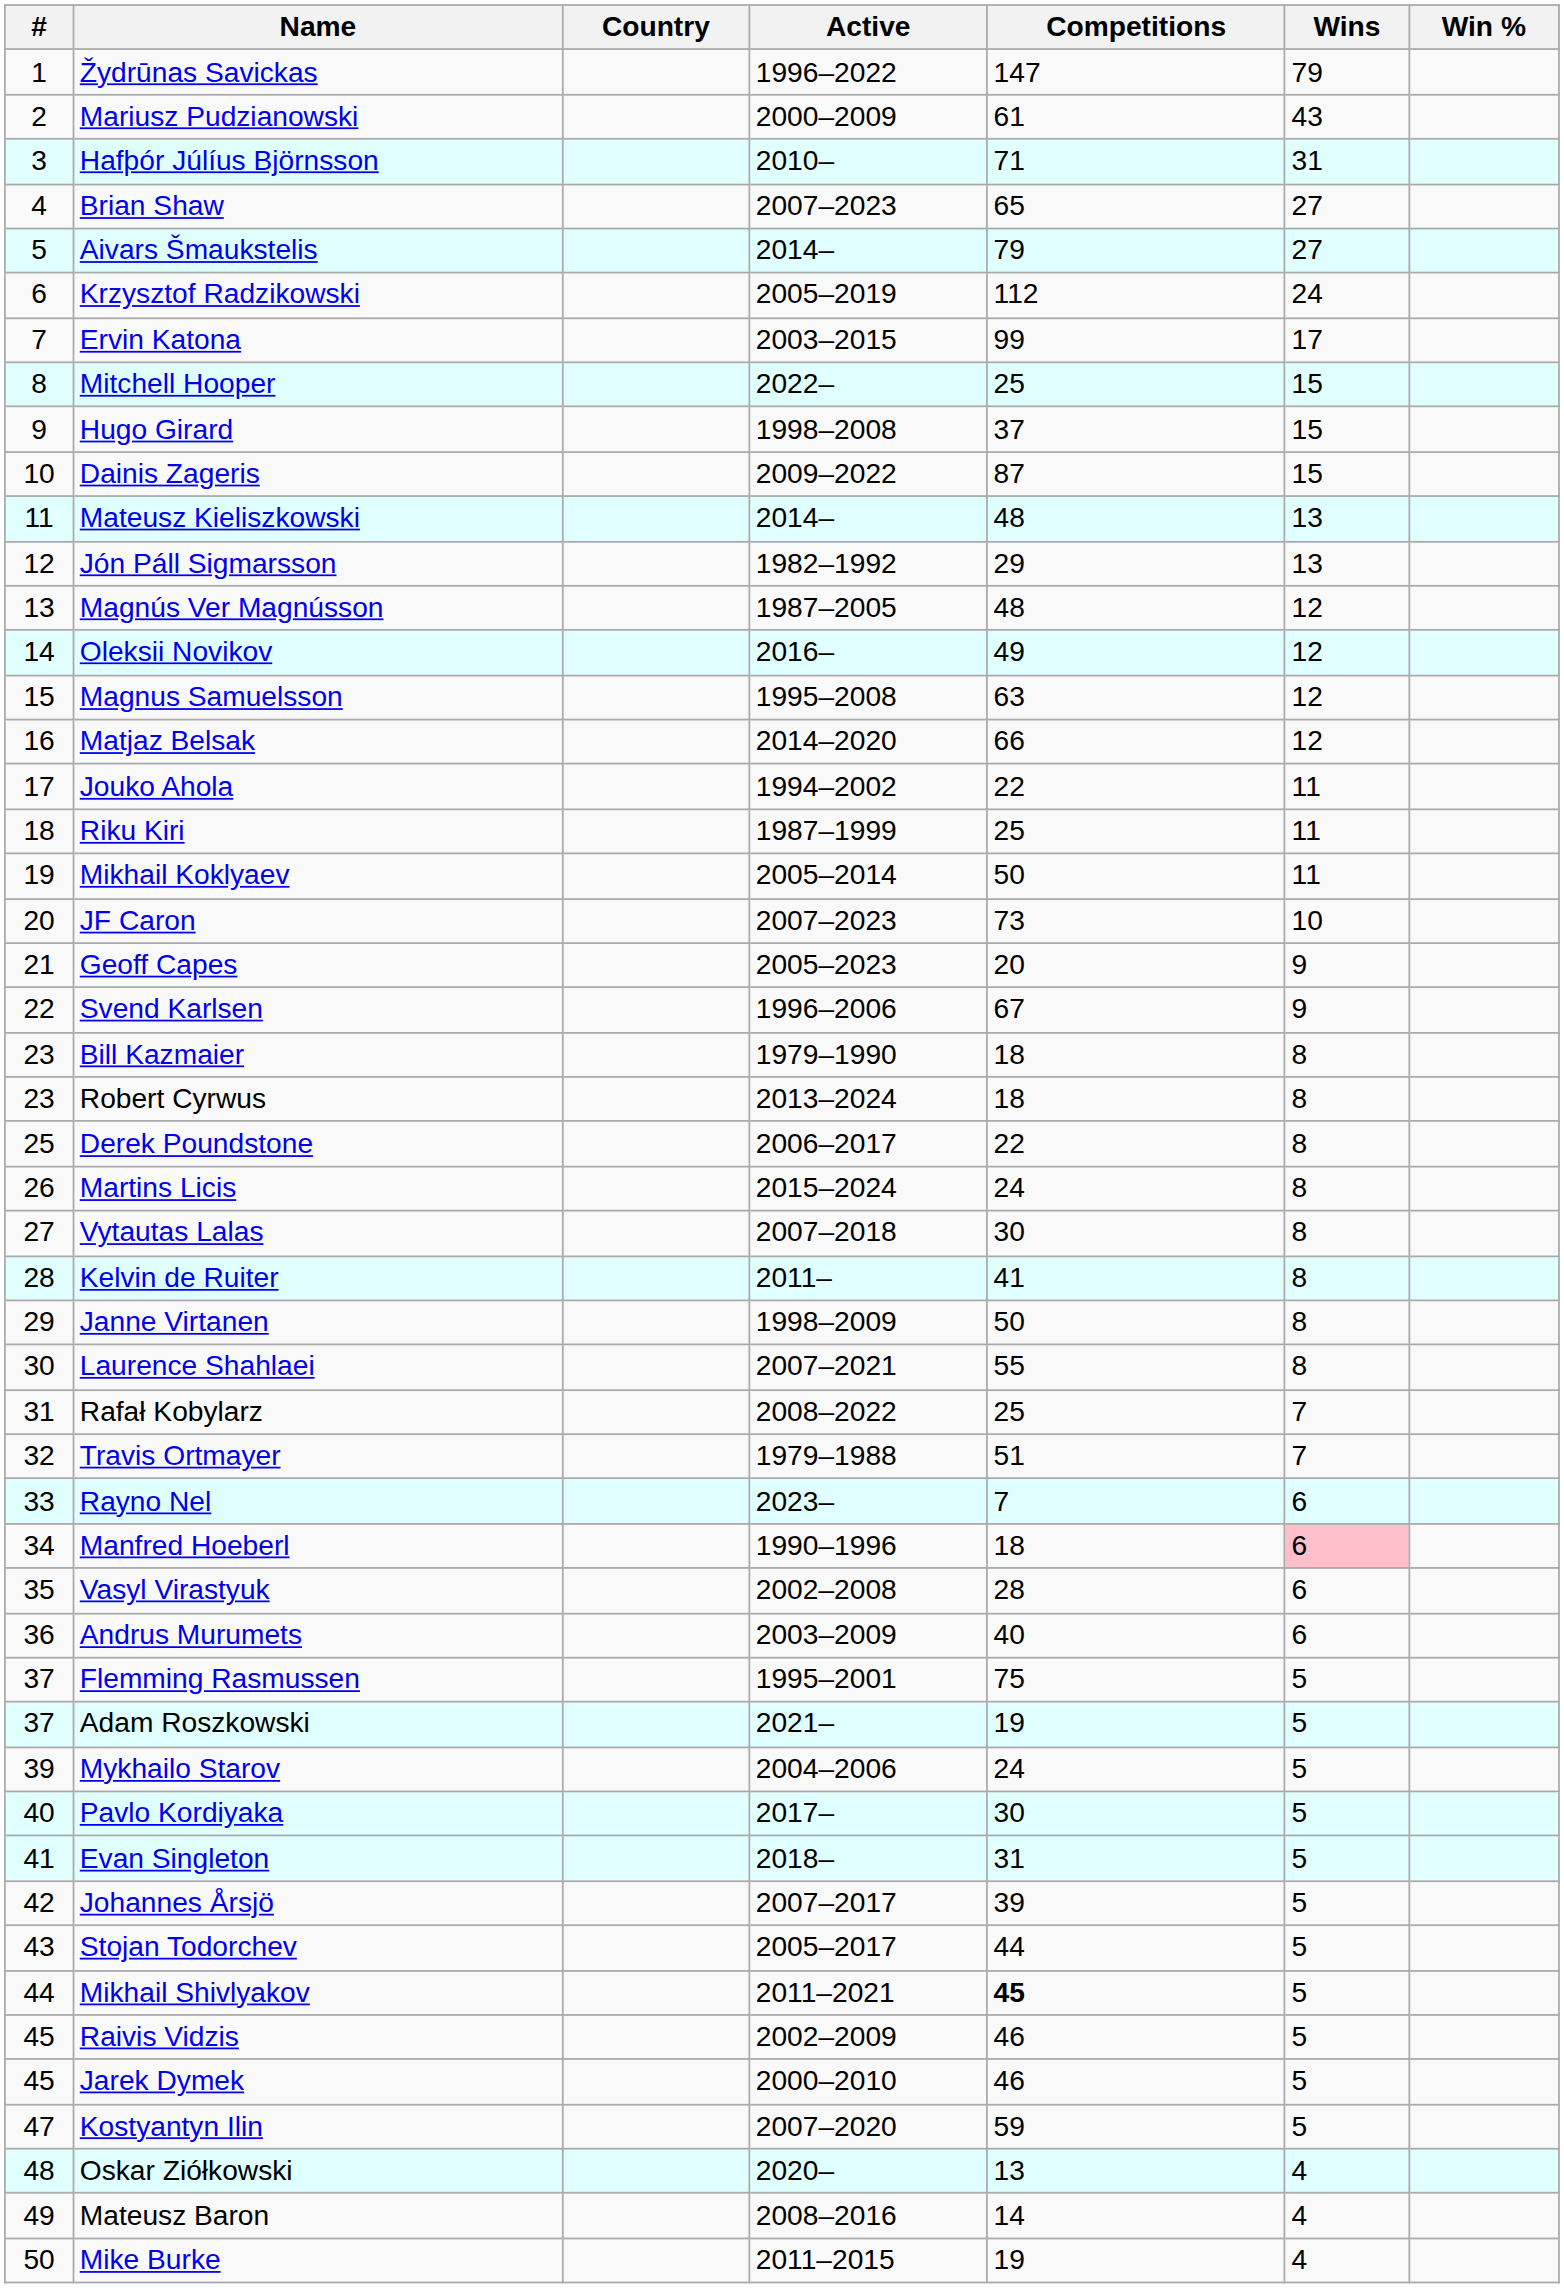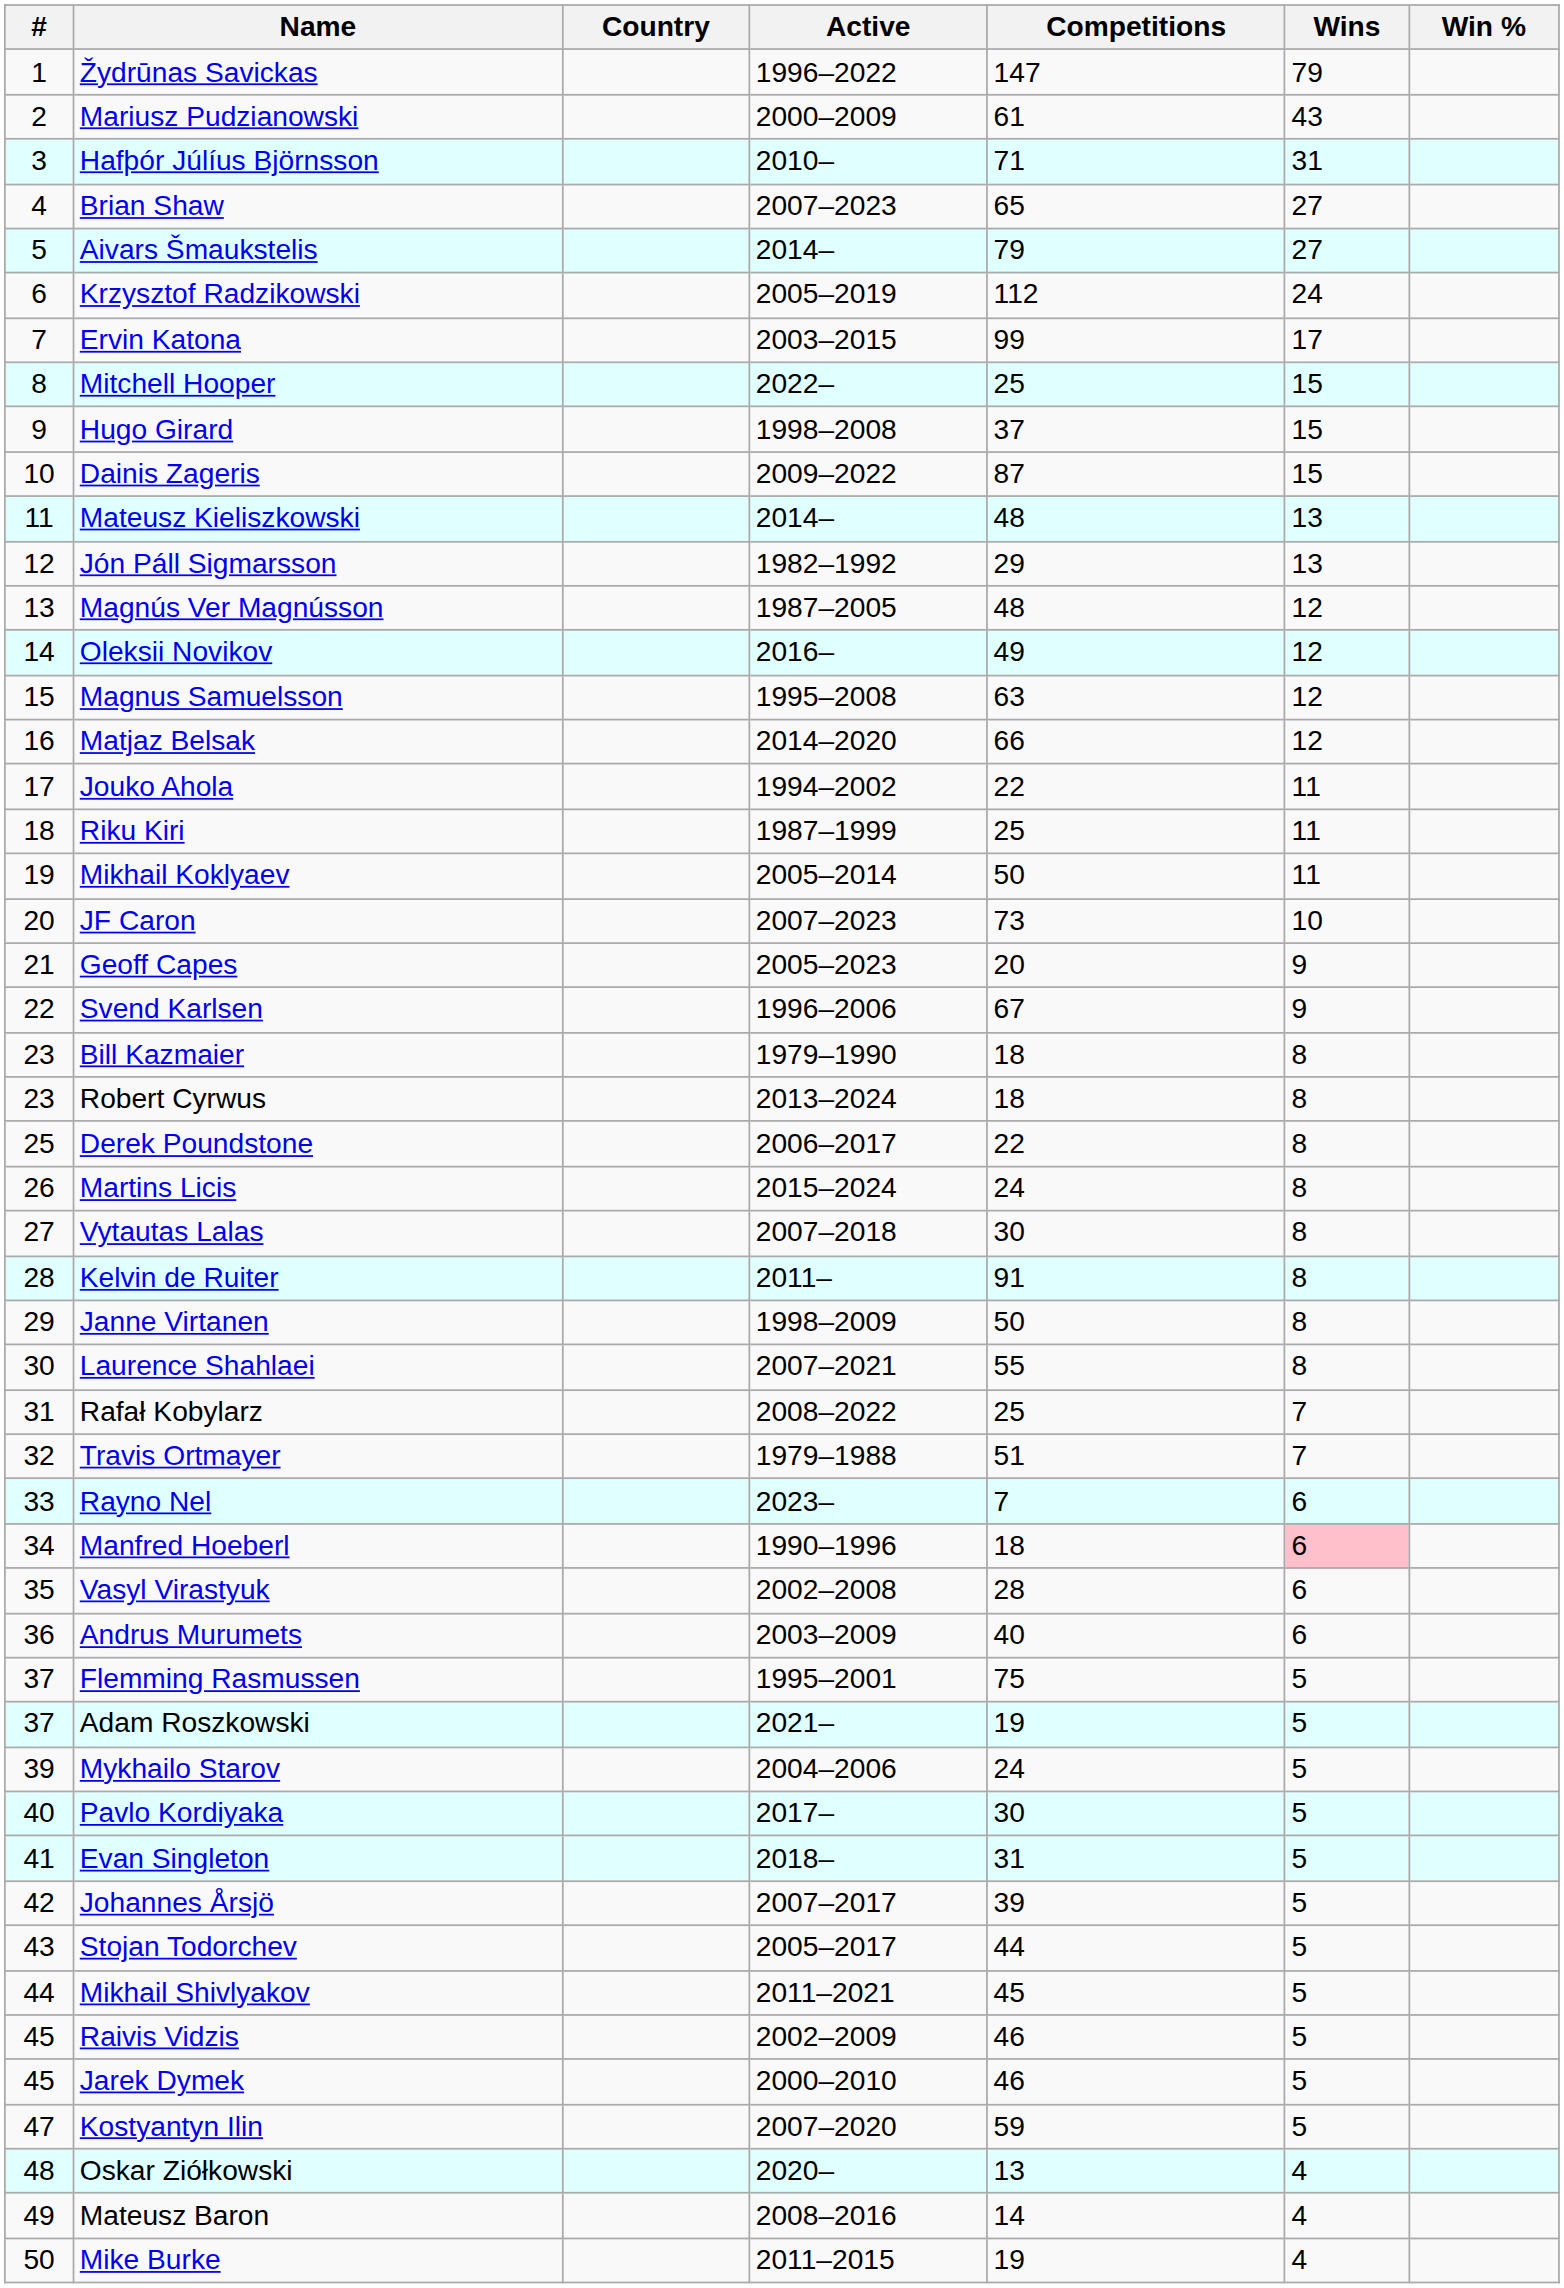(1009, 1277) 41 -> (1009, 1277) 91
(1009, 1992) bold -> (1009, 1992) normal
